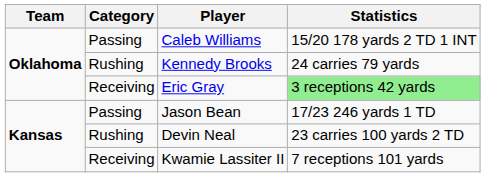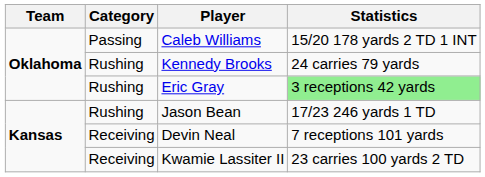(122, 88) Receiving -> (116, 88) Rushing
(115, 111) Passing -> (116, 111) Rushing
(116, 135) Rushing -> (122, 135) Receiving
(378, 135) 23 carries 100 yards 2 TD -> (367, 135) 7 receptions 101 yards
(367, 159) 7 receptions 101 yards -> (378, 159) 23 carries 100 yards 2 TD
